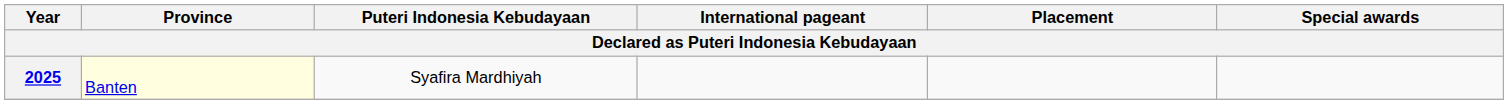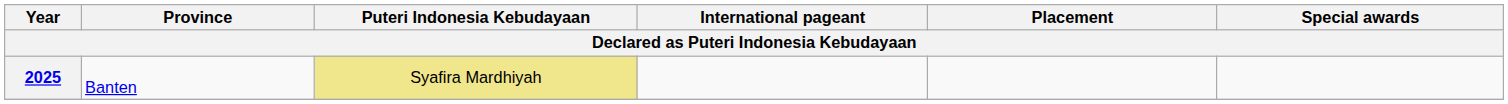(111, 87) lightyellow background -> (111, 87) no background
(476, 78) no background -> (476, 78) khaki background
